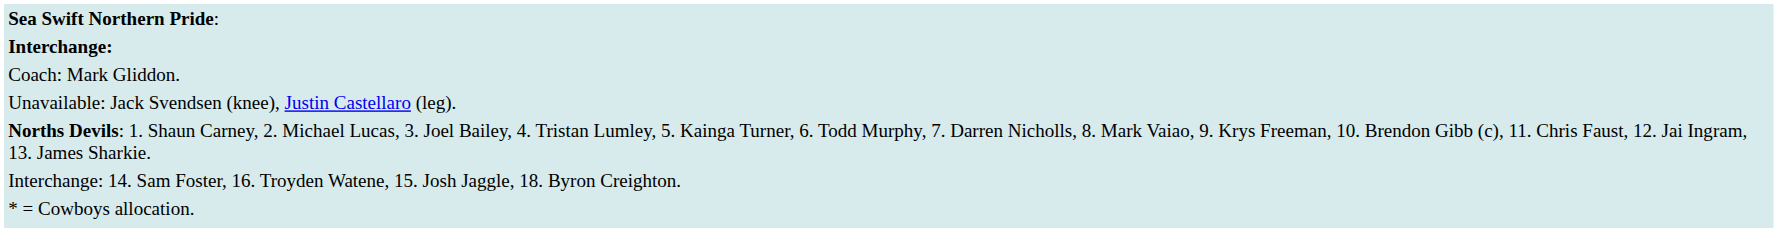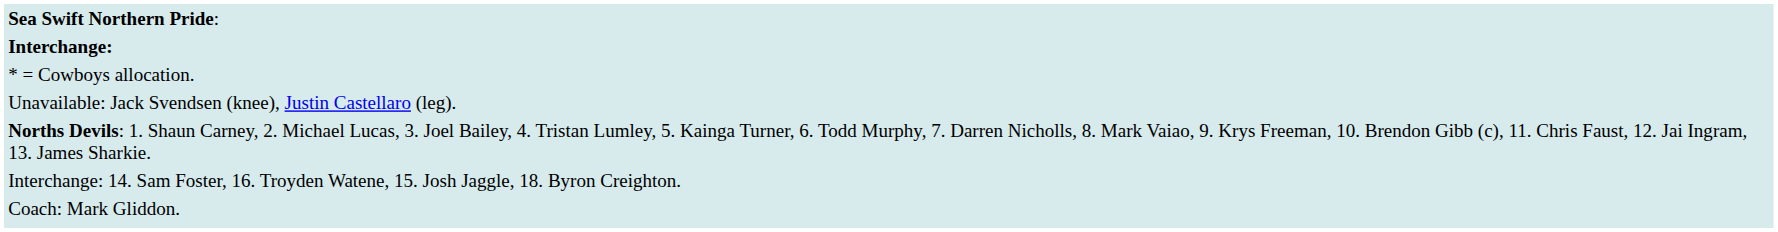(94, 75) Coach: Mark Gliddon. -> (101, 75) * = Cowboys allocation.
(101, 209) * = Cowboys allocation. -> (94, 209) Coach: Mark Gliddon.
